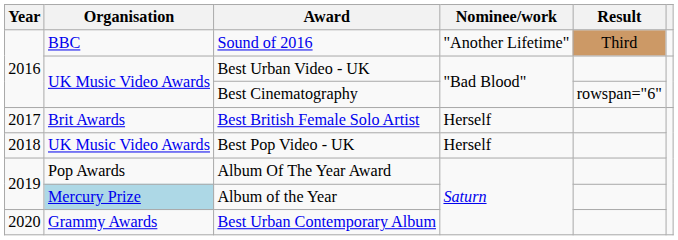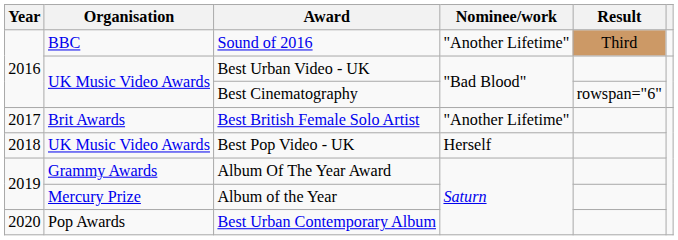(467, 119) Herself -> (506, 119) "Another Lifetime"
(87, 171) Pop Awards -> (103, 171) Grammy Awards
(94, 196) lightblue background -> (94, 196) no background
(103, 222) Grammy Awards -> (87, 222) Pop Awards
